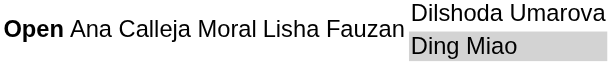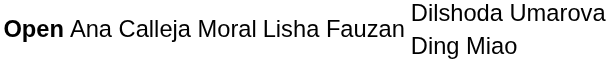(464, 46) lightgrey background -> (464, 46) no background
